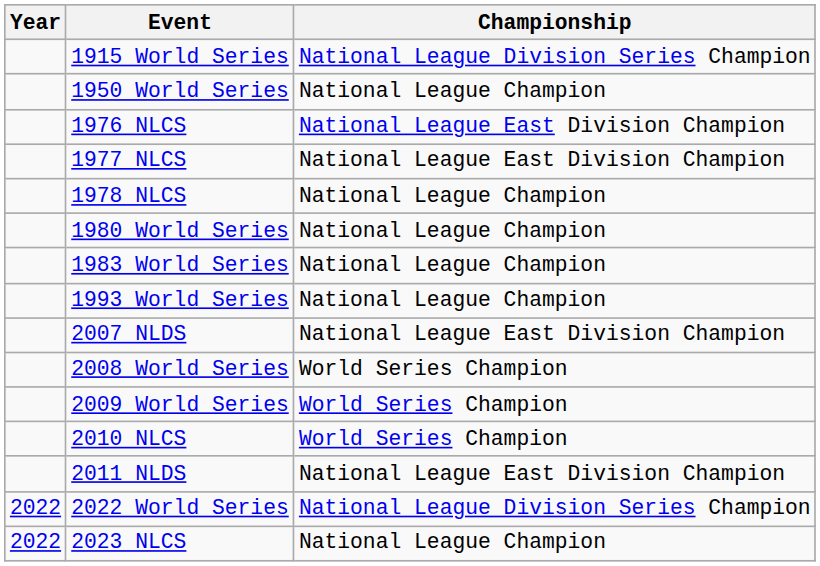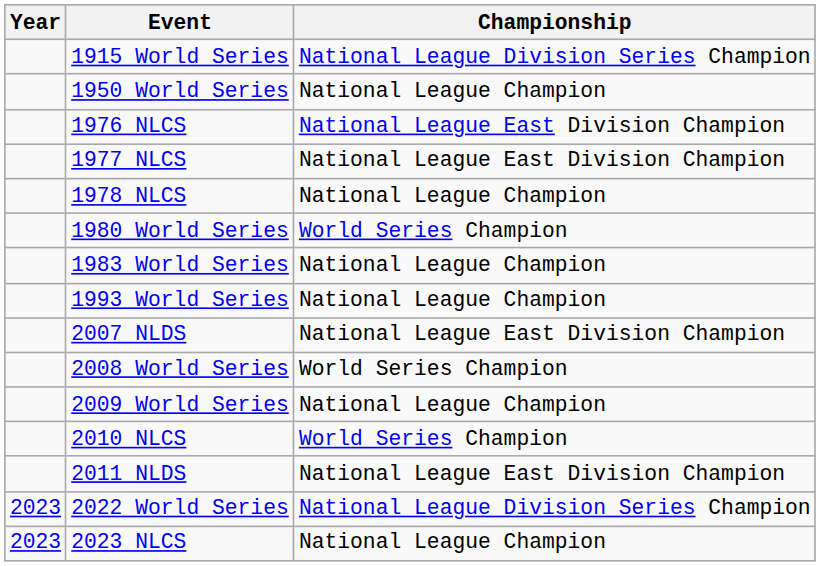(452, 231) National League Champion -> (433, 231) World Series Champion
(433, 404) World Series Champion -> (452, 404) National League Champion
(35, 509) 2022 -> (35, 509) 2023
(35, 543) 2022 -> (35, 543) 2023
